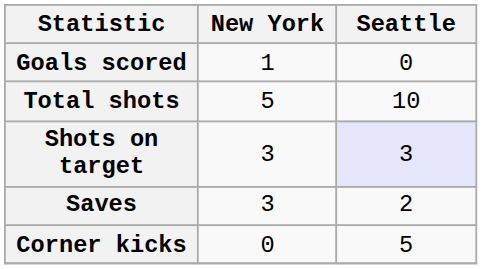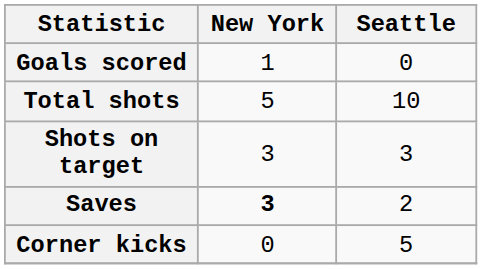(406, 154) lavender background -> (406, 154) no background
(268, 206) normal -> (268, 206) bold
